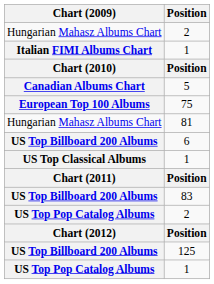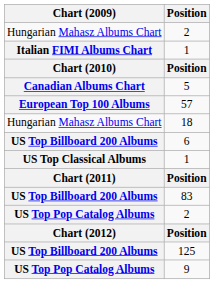(187, 104) 75 -> (187, 104) 57
(187, 123) 81 -> (187, 123) 18
(187, 269) 1 -> (187, 269) 9
